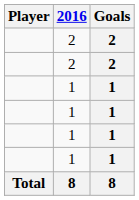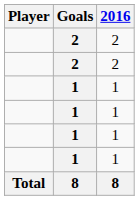columns swapped: (112, 16) <-> (72, 16)
